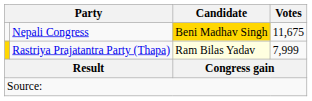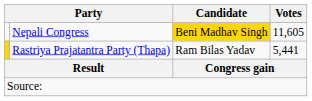(288, 31) 11,675 -> (288, 31) 11,605
(215, 50) lightyellow background -> (215, 50) no background
(286, 50) 7,999 -> (286, 50) 5,441
